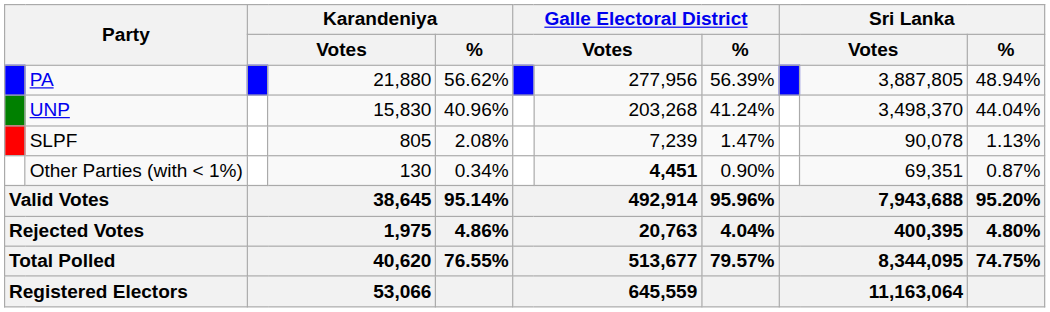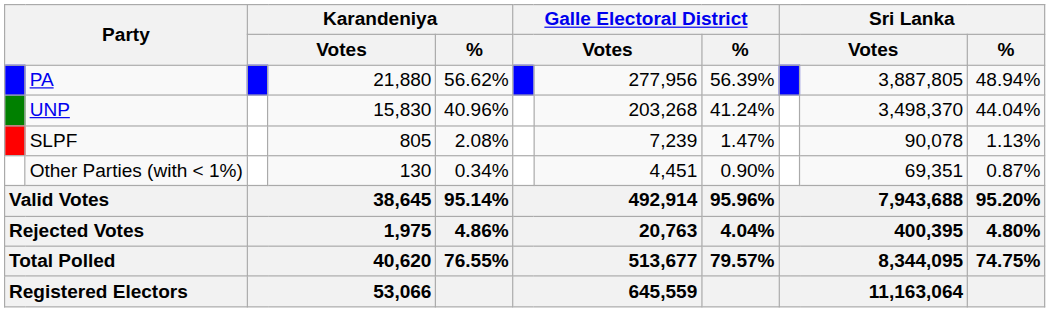(673, 170) bold -> (673, 170) normal
